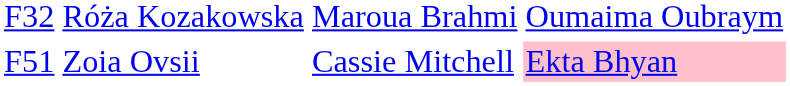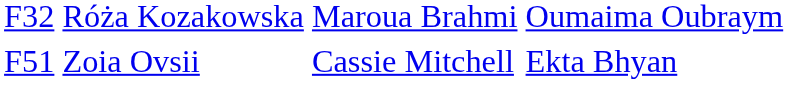(601, 61) pink background -> (601, 61) no background
